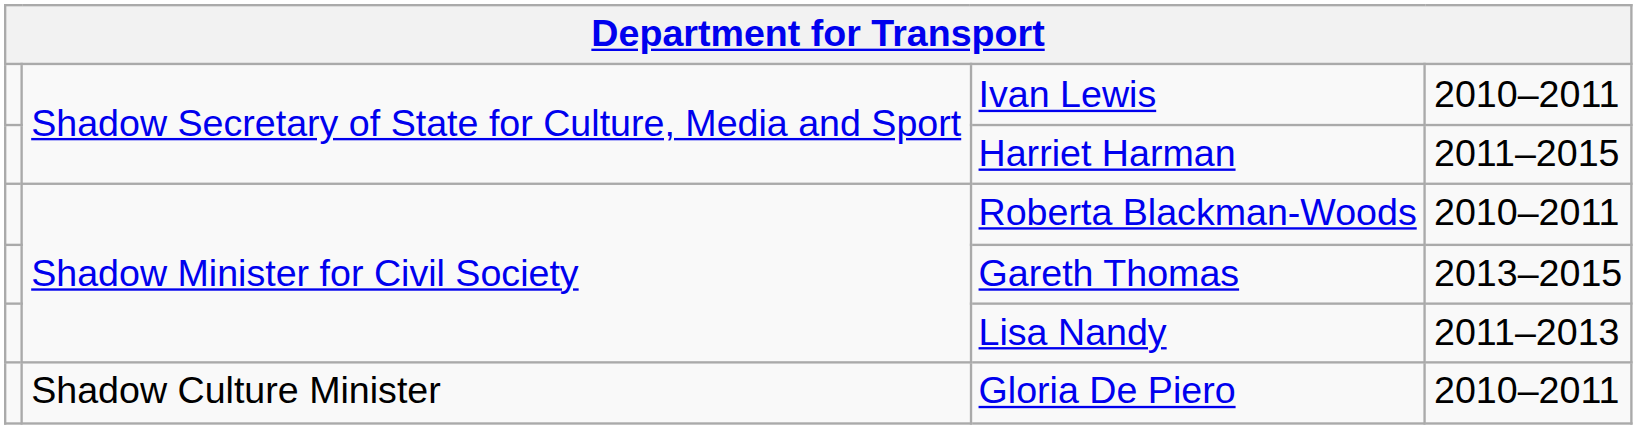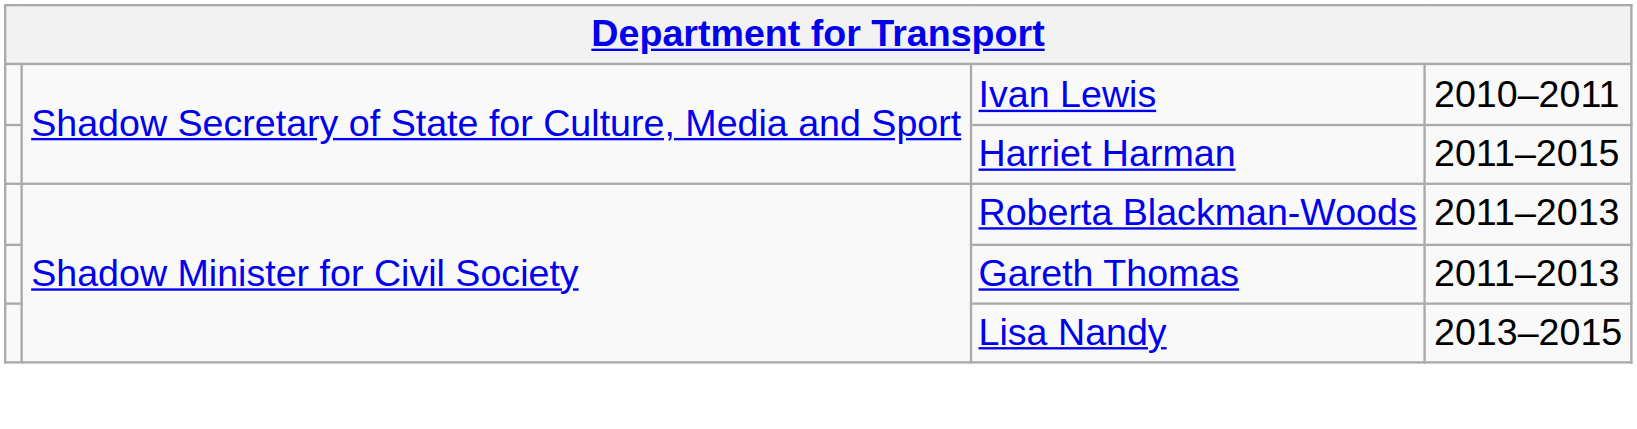(1527, 213) 2010–2011 -> (1527, 213) 2011–2013
(1528, 272) 2013–2015 -> (1527, 272) 2011–2013
(1527, 332) 2011–2013 -> (1528, 332) 2013–2015
- row: (1107, 392)
